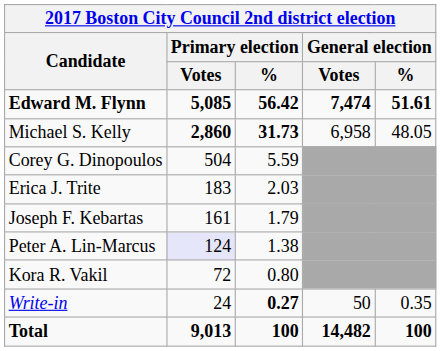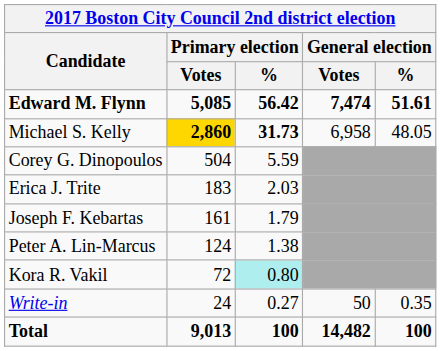(211, 132) no background -> (211, 132) gold background
(218, 246) lavender background -> (218, 246) no background
(283, 274) no background -> (283, 274) paleturquoise background
(283, 302) bold -> (283, 302) normal
